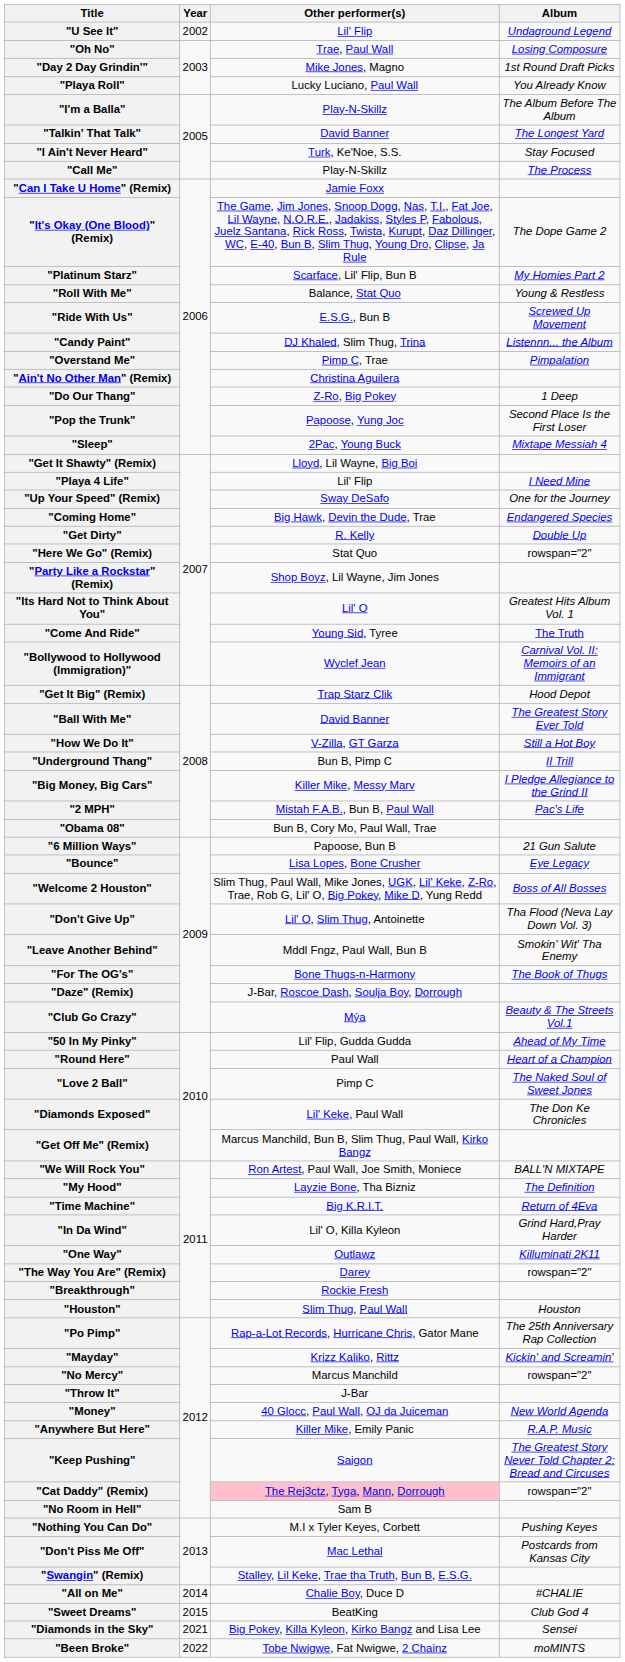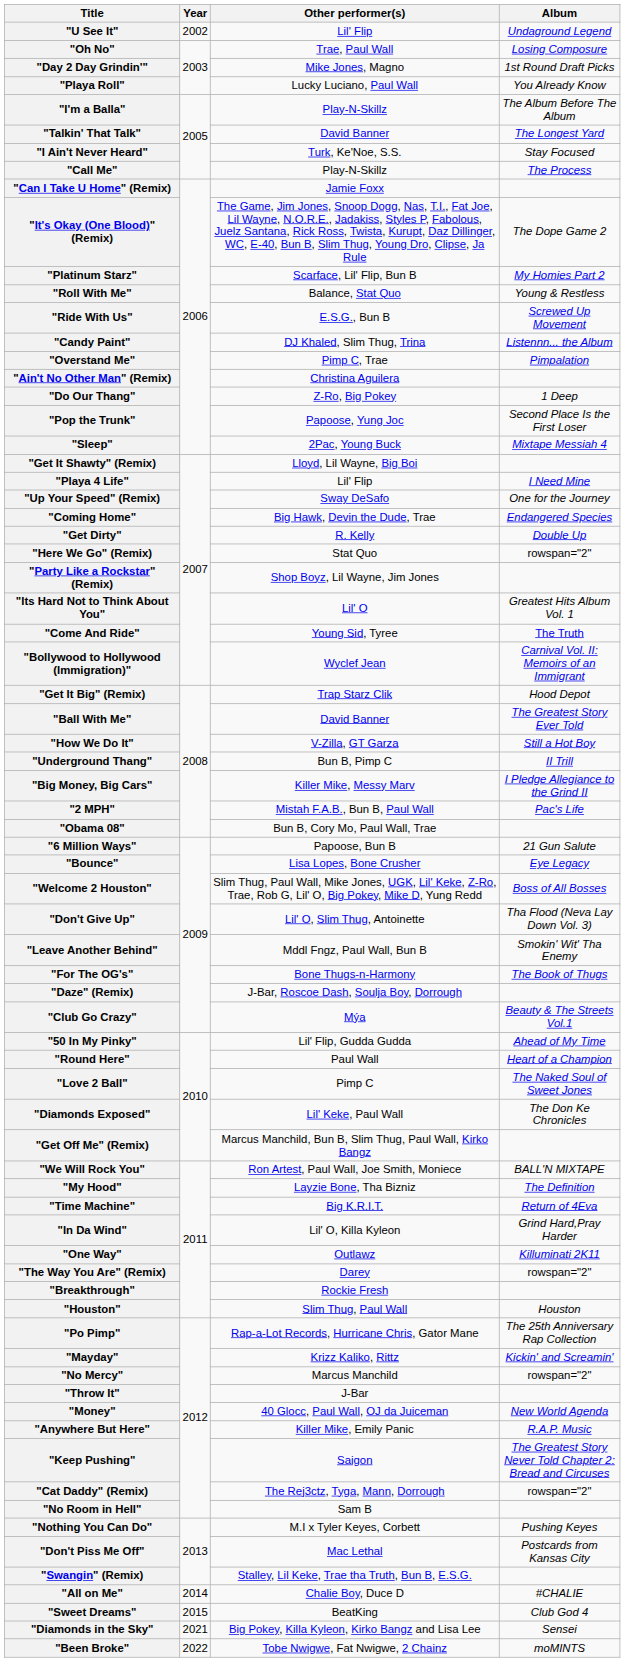(355, 1491) pink background -> (355, 1491) no background
